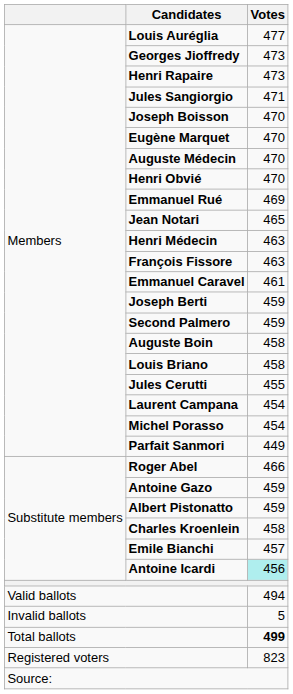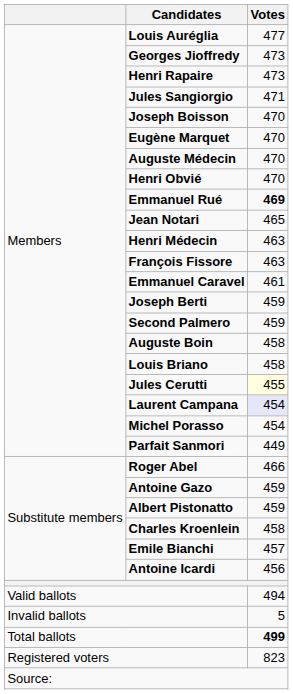(274, 199) normal -> (274, 199) bold
(274, 384) no background -> (274, 384) lightyellow background
(274, 405) no background -> (274, 405) lavender background
(274, 569) paleturquoise background -> (274, 569) no background
